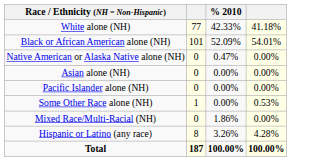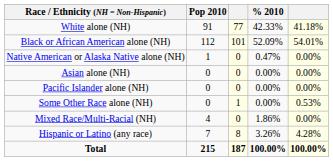+ column: (208, 12)
